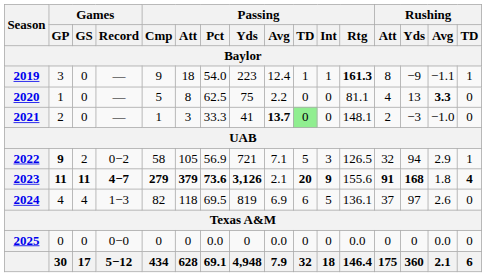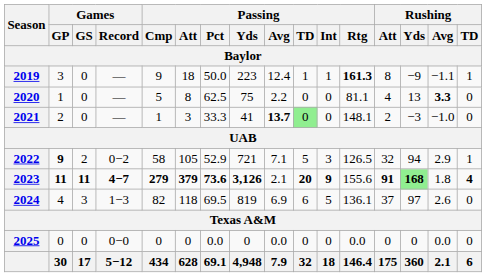(215, 76) 54.0 -> (215, 76) 50.0
(215, 158) 56.9 -> (215, 158) 52.9
(414, 179) no background -> (414, 179) lightgreen background
(84, 199) 4 -> (84, 199) 3
